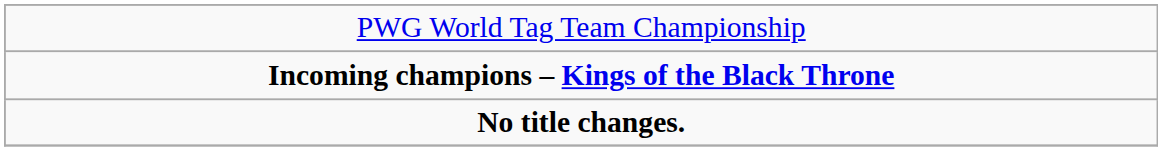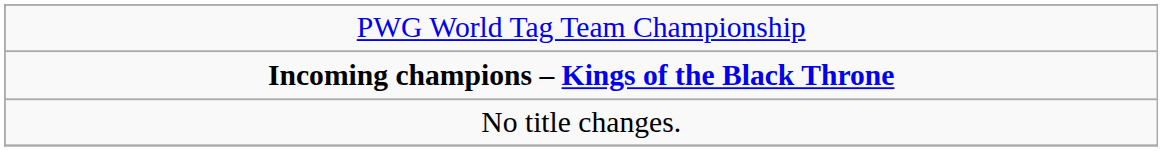(581, 121) bold -> (581, 121) normal
